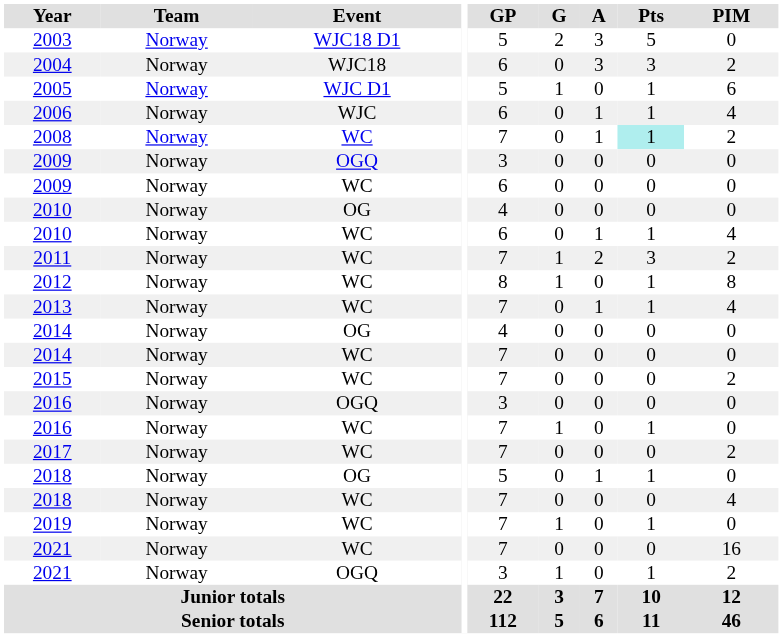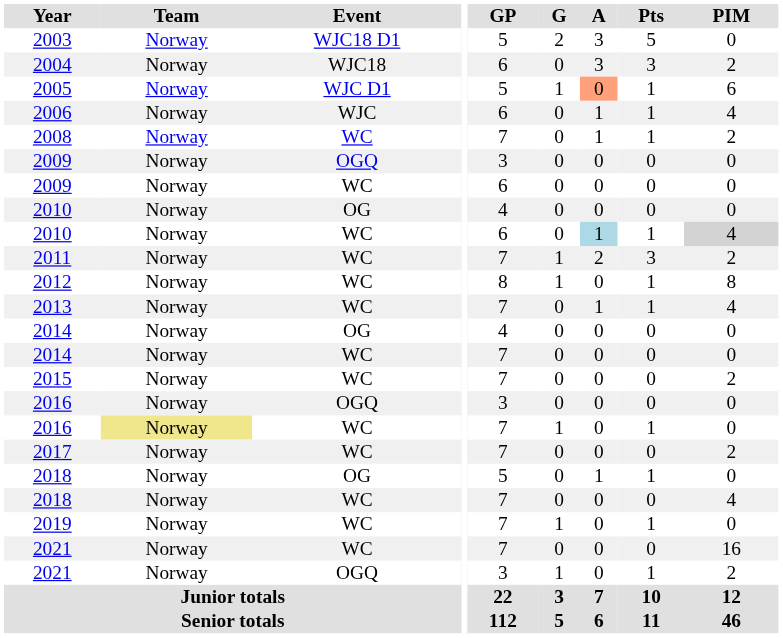(599, 88) no background -> (599, 88) lightsalmon background
(651, 136) paleturquoise background -> (651, 136) no background
(599, 233) no background -> (599, 233) lightblue background
(731, 233) no background -> (731, 233) lightgrey background
(177, 427) no background -> (177, 427) khaki background
